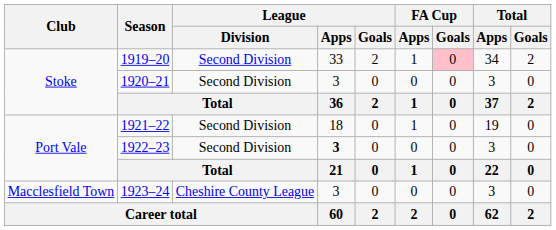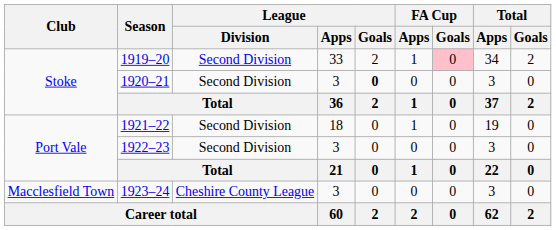(375, 81) normal -> (375, 81) bold
(336, 147) bold -> (336, 147) normal
